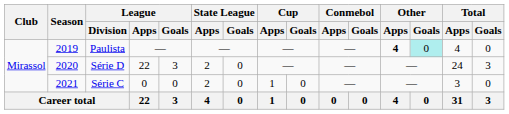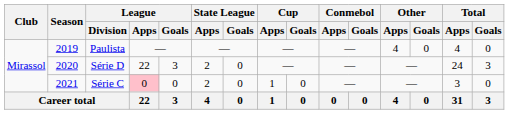(396, 48) bold -> (396, 48) normal
(426, 48) paleturquoise background -> (426, 48) no background
(144, 83) no background -> (144, 83) pink background
